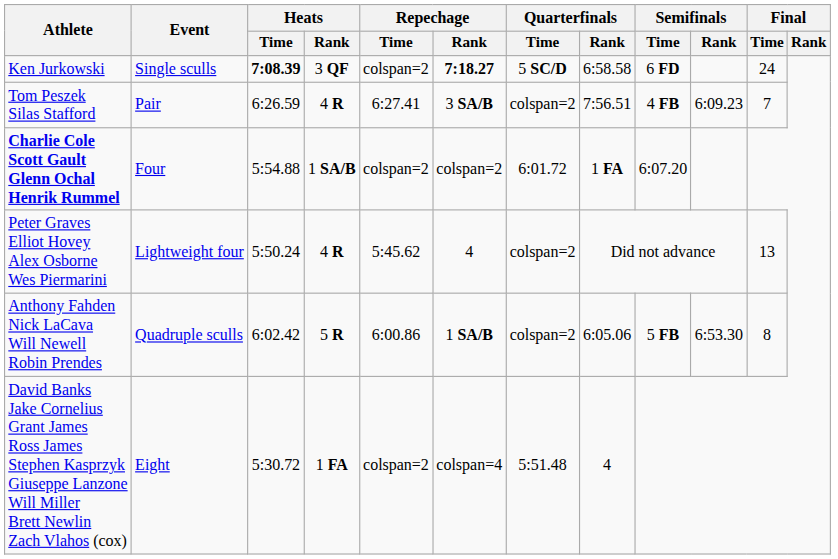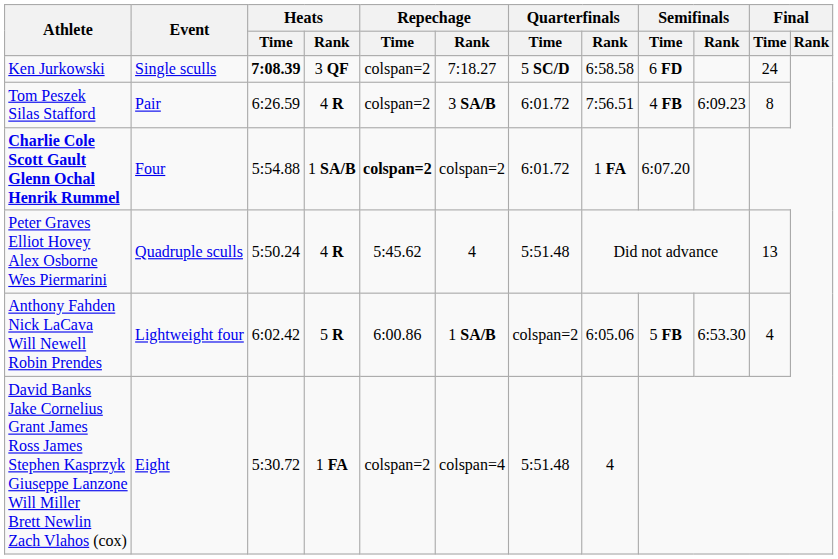(469, 69) bold -> (472, 69) normal
(396, 105) 6:27.41 -> (397, 105) colspan=2
(543, 105) colspan=2 -> (545, 105) 6:01.72
(767, 105) 7 -> (770, 105) 8
(396, 169) normal -> (397, 169) bold
(189, 252) Lightweight four -> (189, 252) Quadruple sculls
(543, 252) colspan=2 -> (545, 252) 5:51.48
(189, 335) Quadruple sculls -> (189, 335) Lightweight four
(767, 335) 8 -> (770, 335) 4
